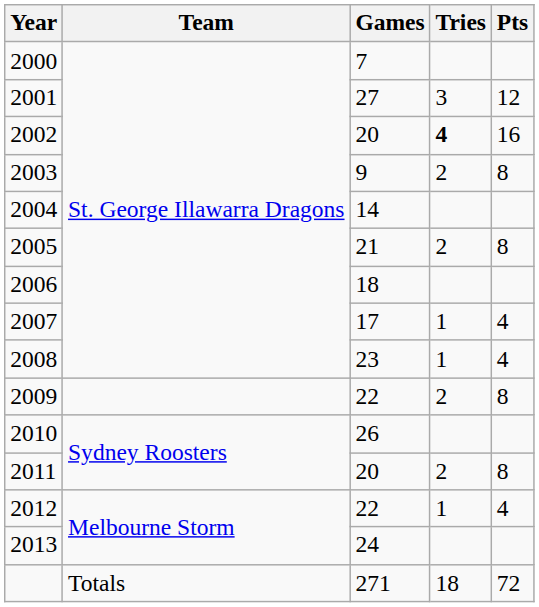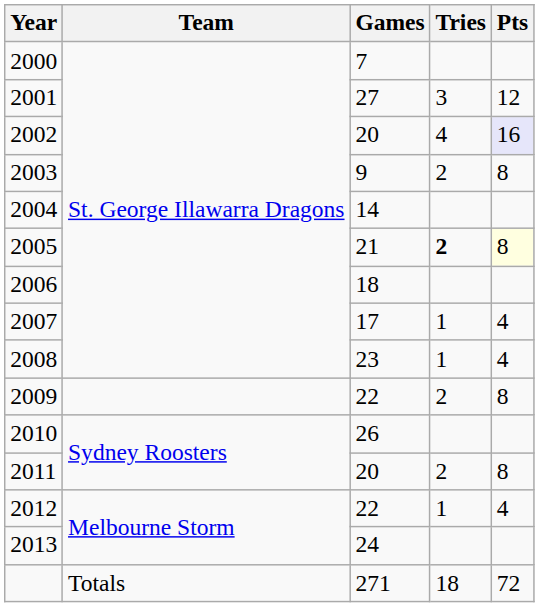(441, 135) bold -> (441, 135) normal
(509, 135) no background -> (509, 135) lavender background
(441, 246) normal -> (441, 246) bold
(503, 246) no background -> (503, 246) lightyellow background
